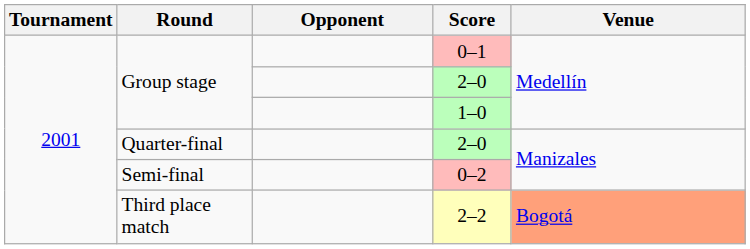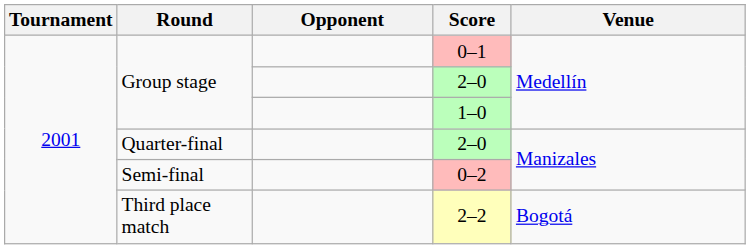(544, 216) lightsalmon background -> (544, 216) no background
